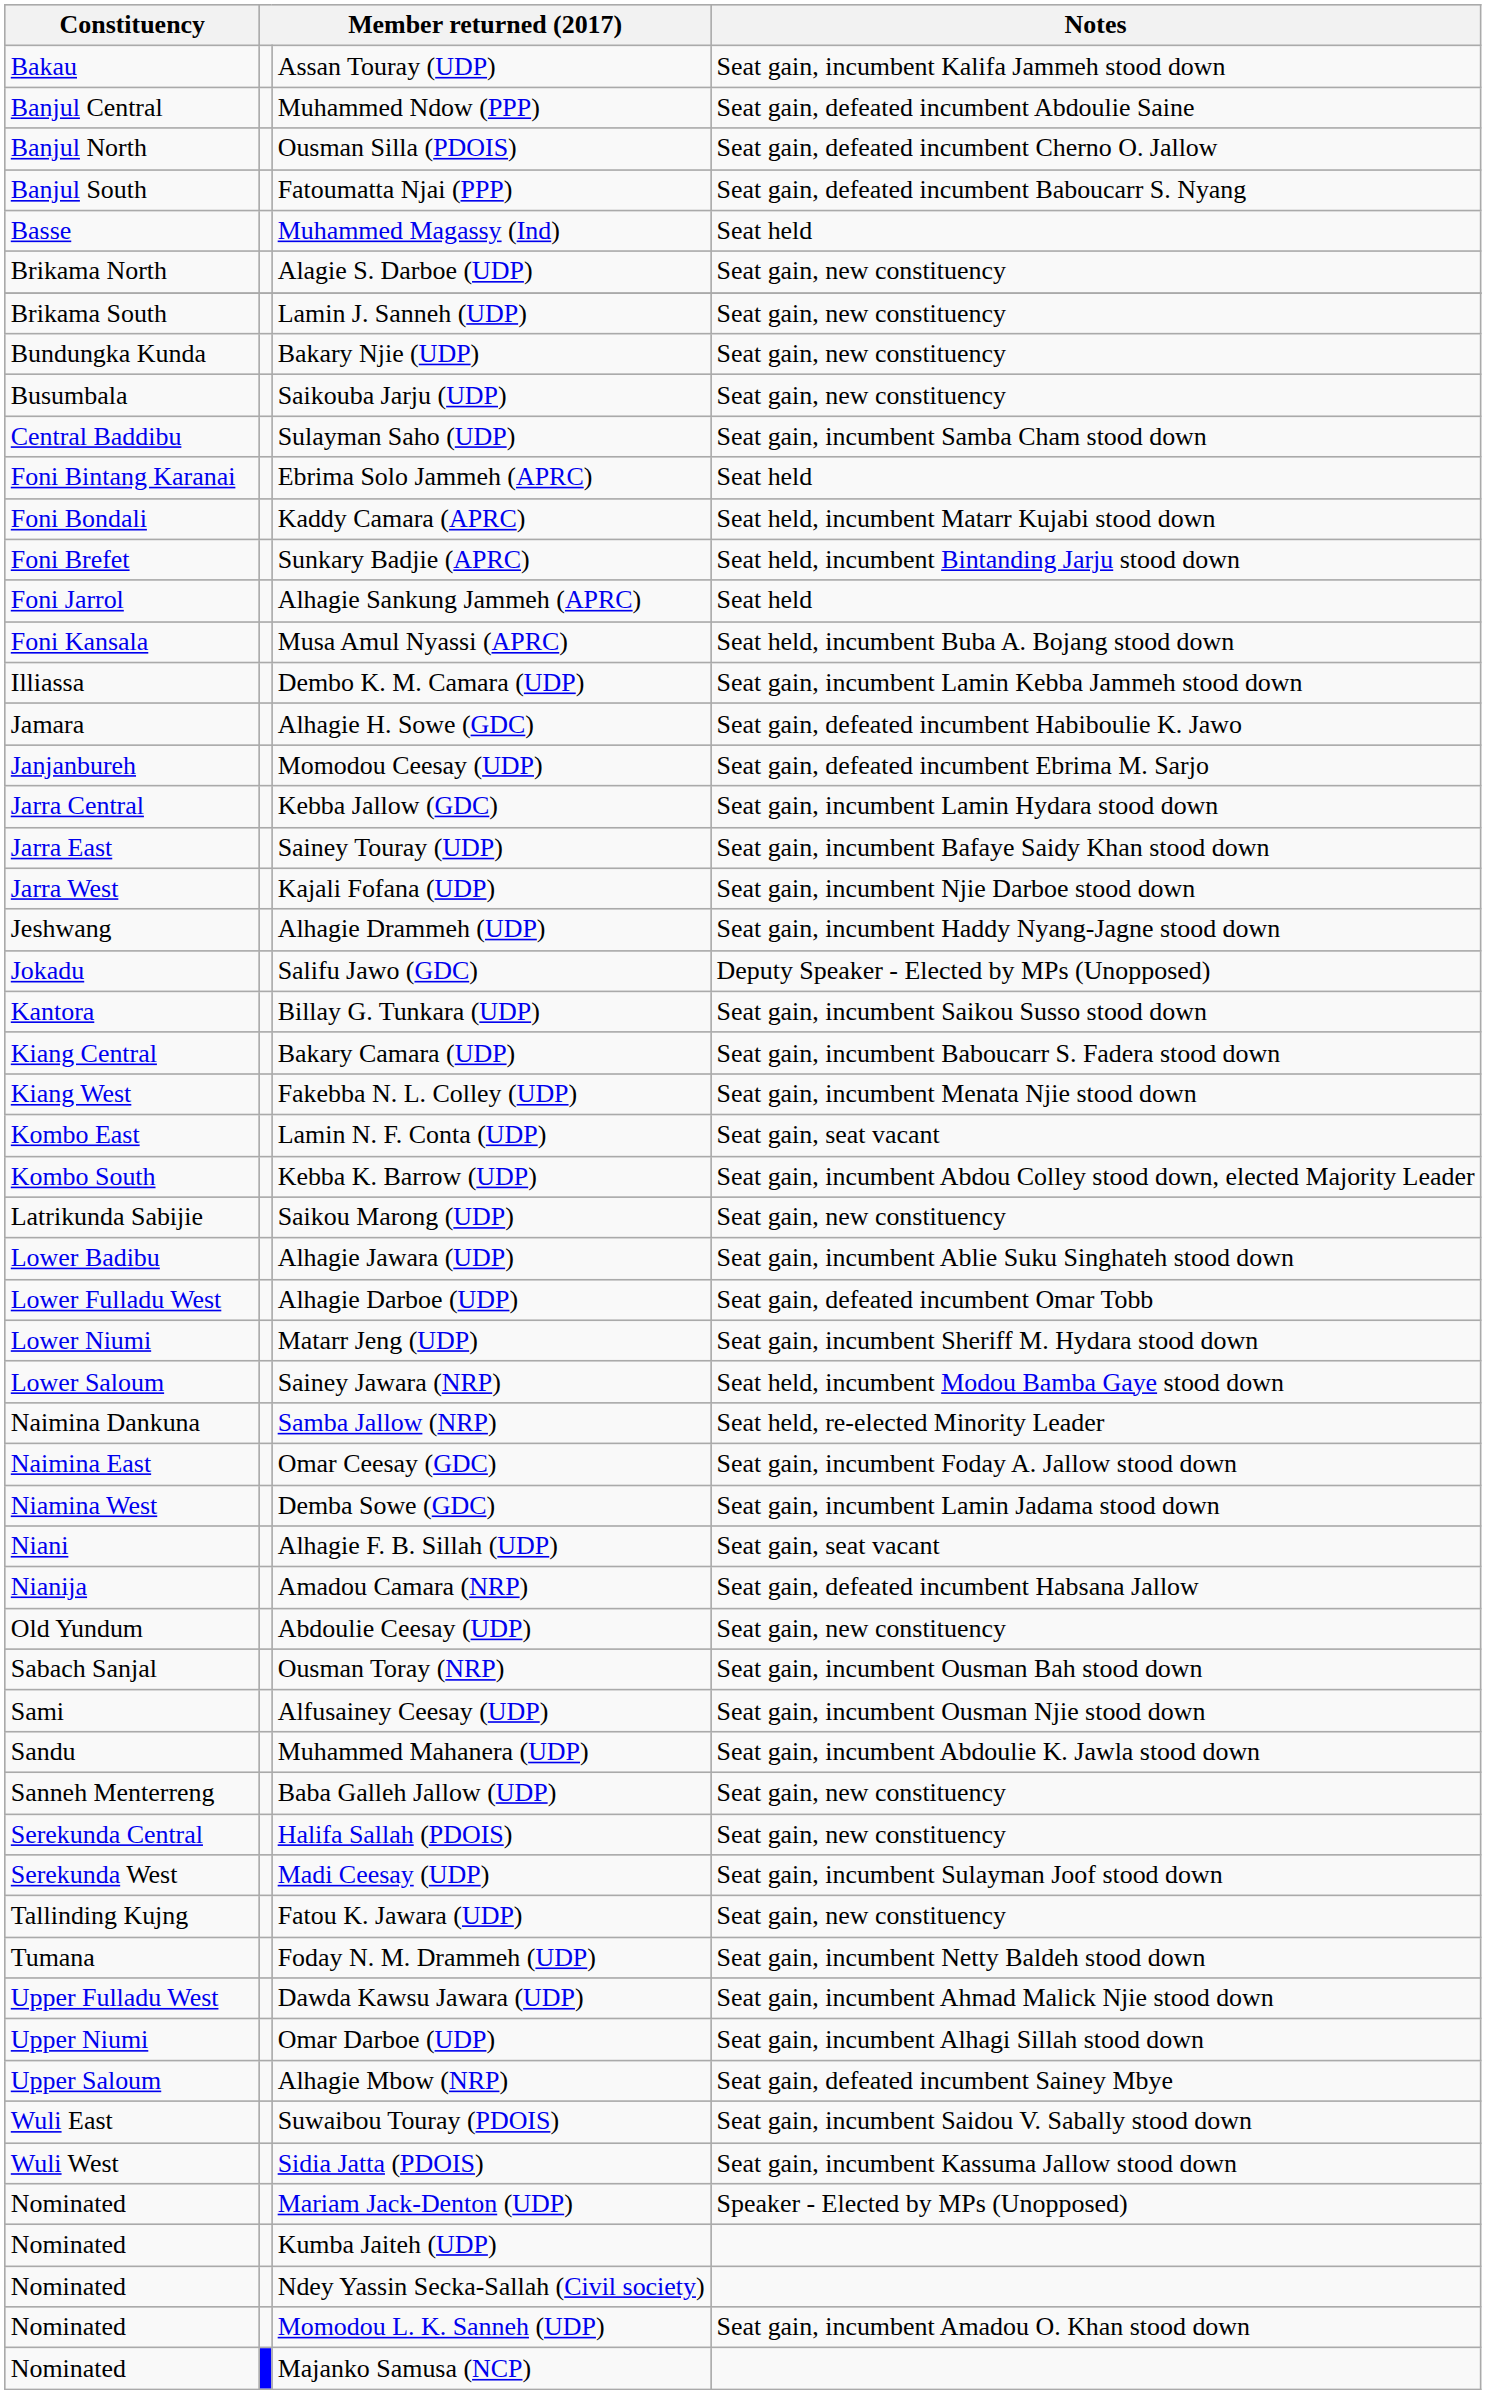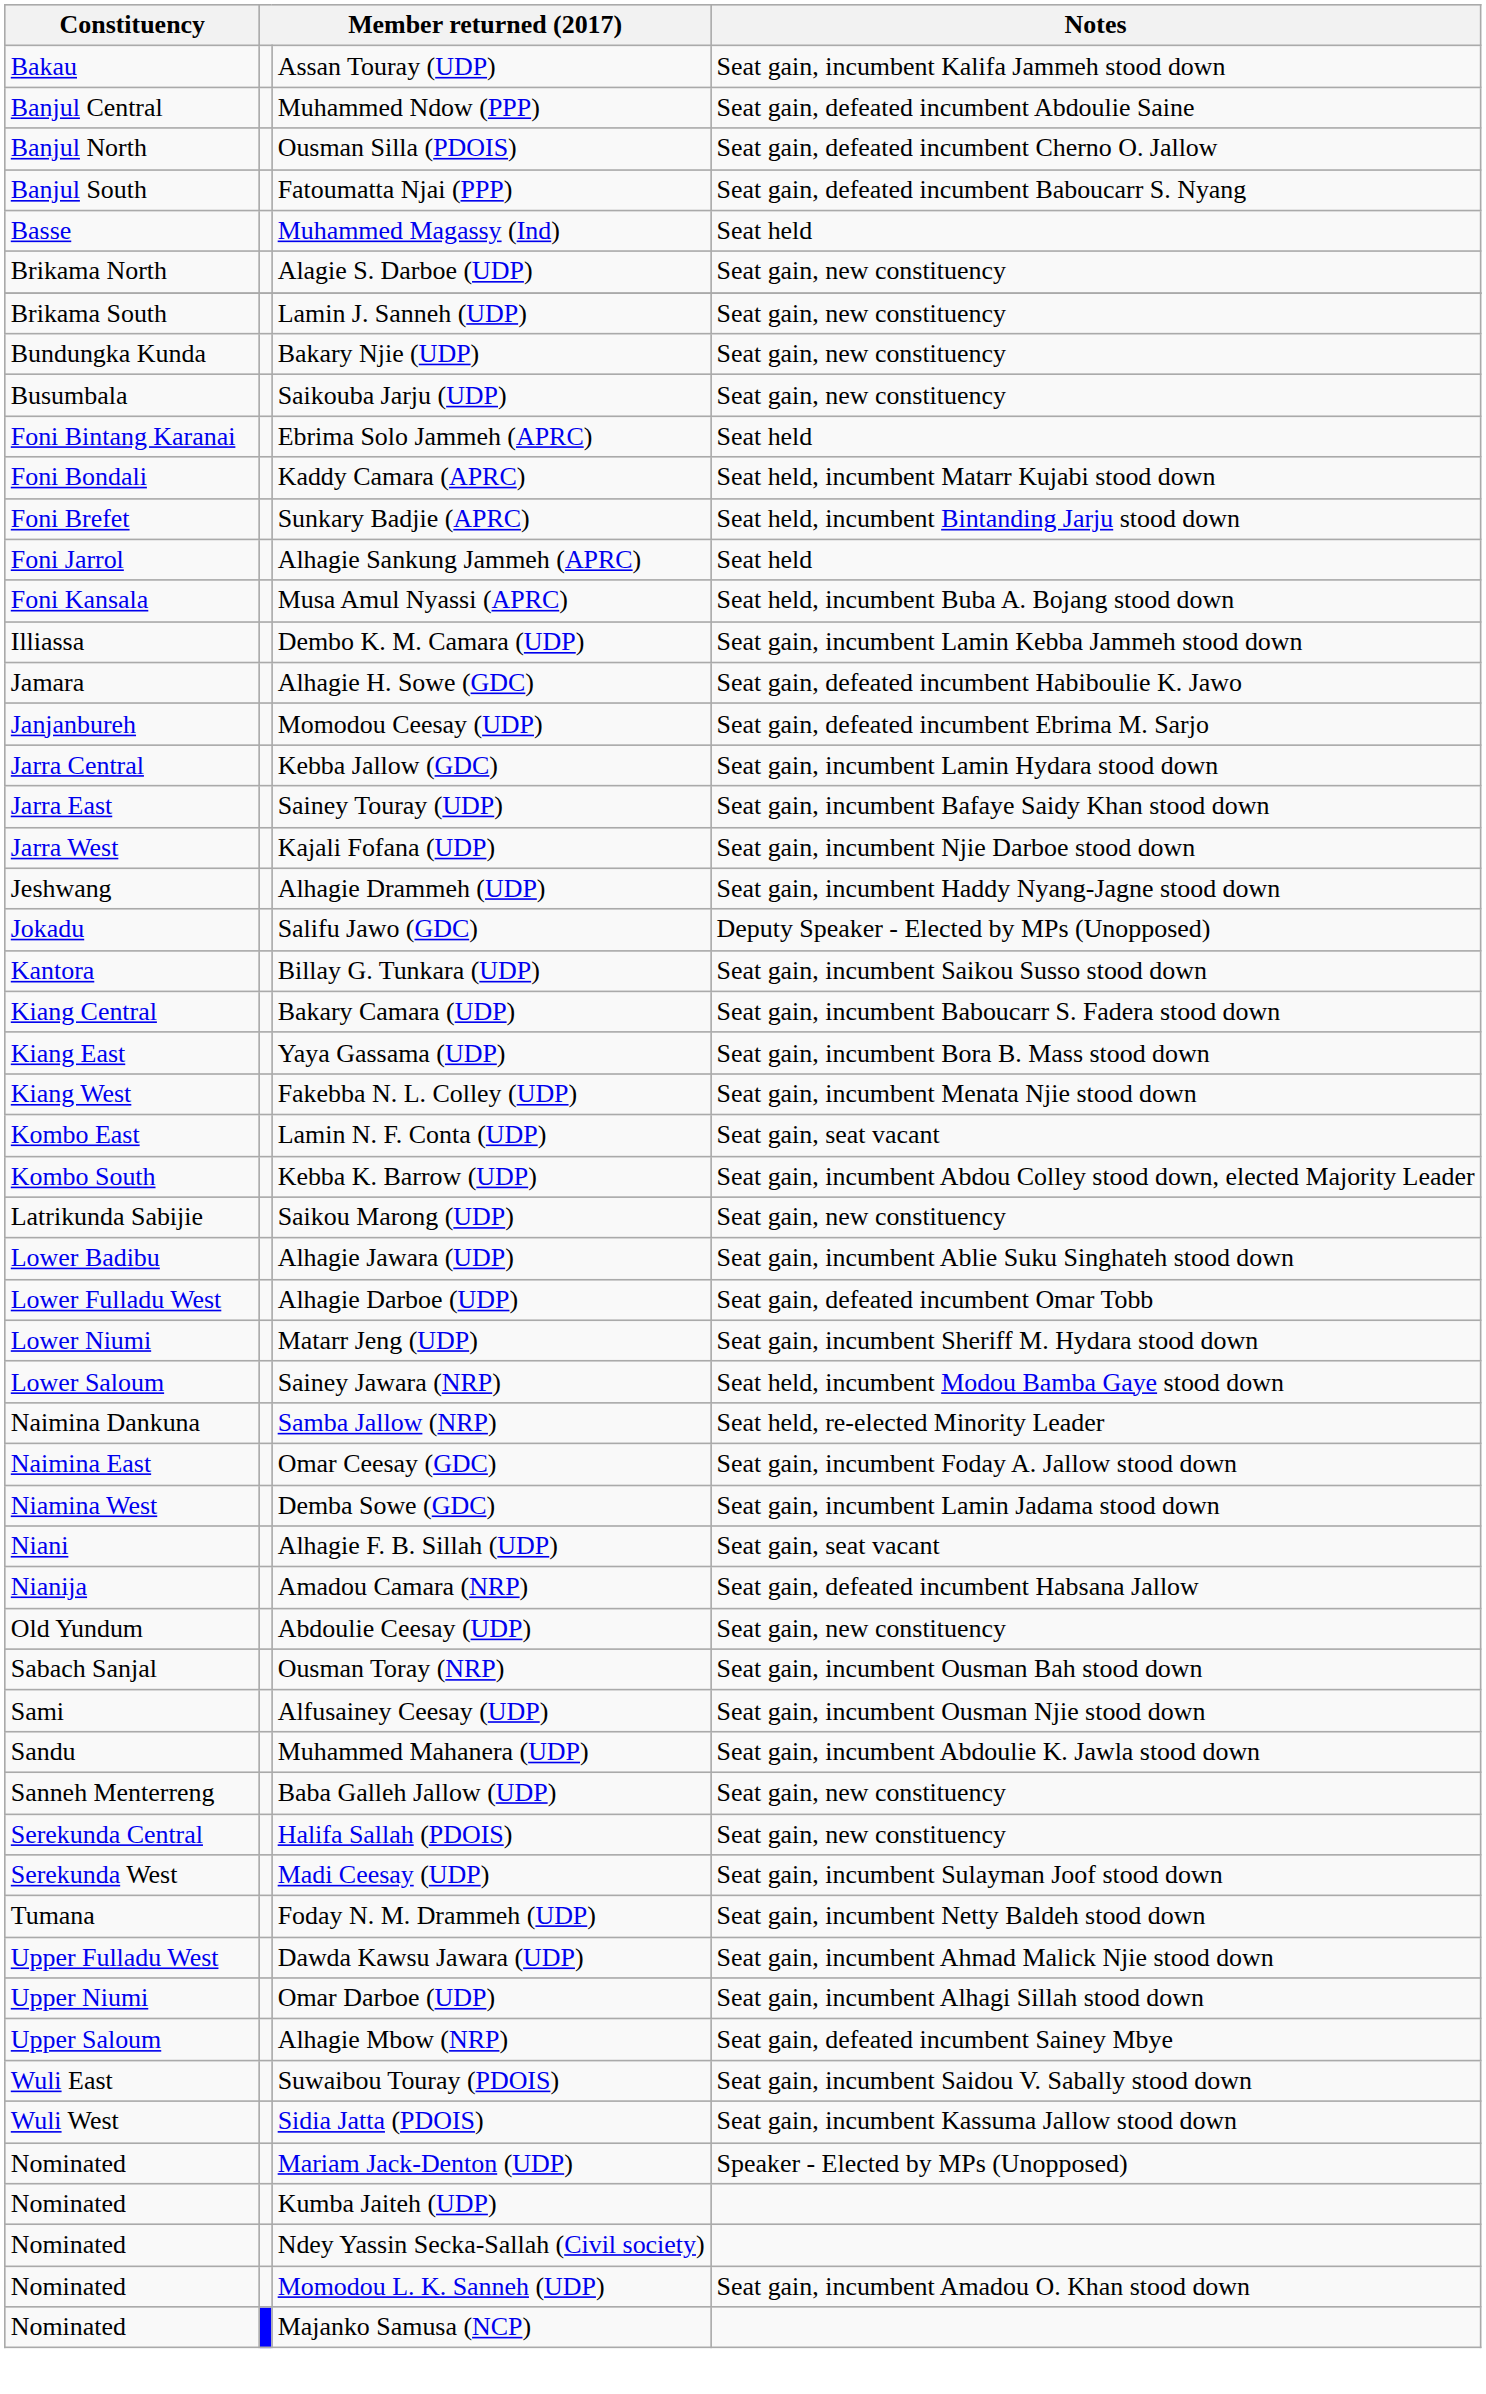- row: (396, 436)
+ row: (392, 1052)
- row: (400, 1915)
